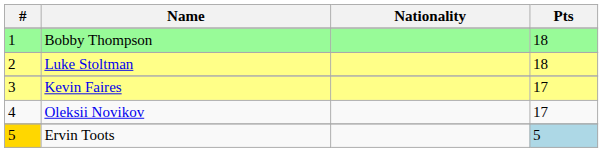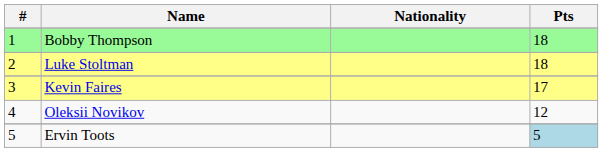(541, 111) 17 -> (541, 111) 12
(12, 135) gold background -> (12, 135) no background
